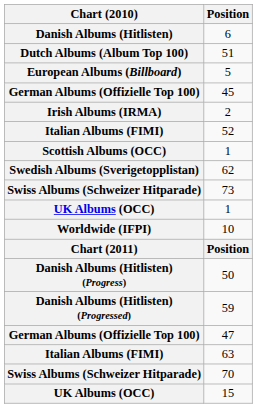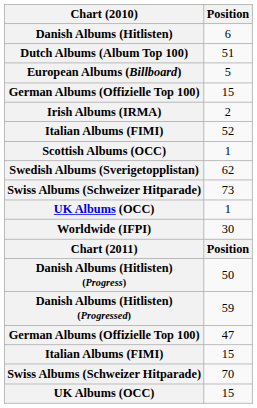(228, 92) 45 -> (228, 92) 15
(228, 229) 10 -> (228, 229) 30
(228, 354) 63 -> (228, 354) 15
